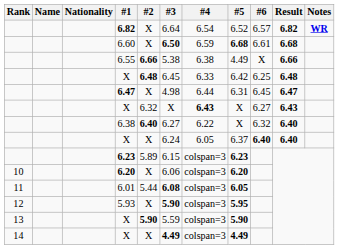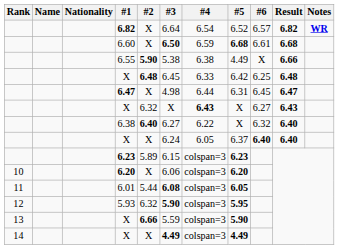(149, 60) 6.66 -> (149, 60) 5.90
(149, 204) X -> (149, 204) 6.32
(149, 220) 5.90 -> (149, 220) 6.66
